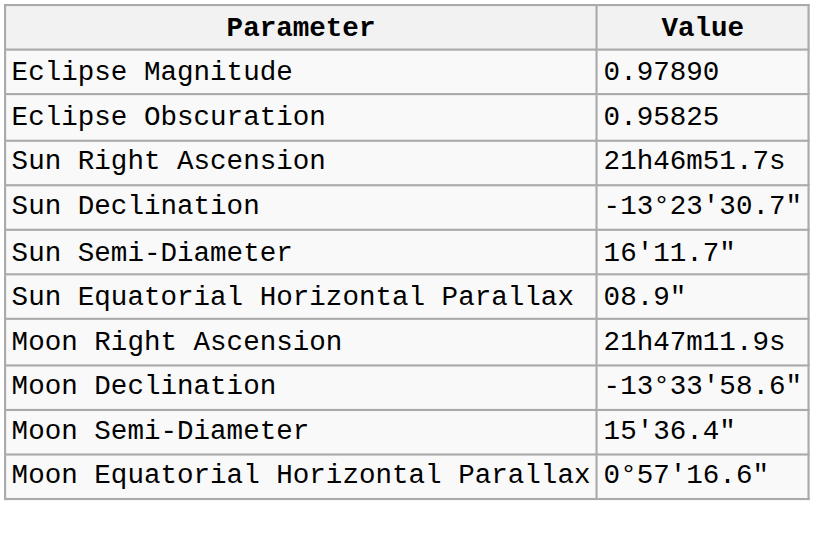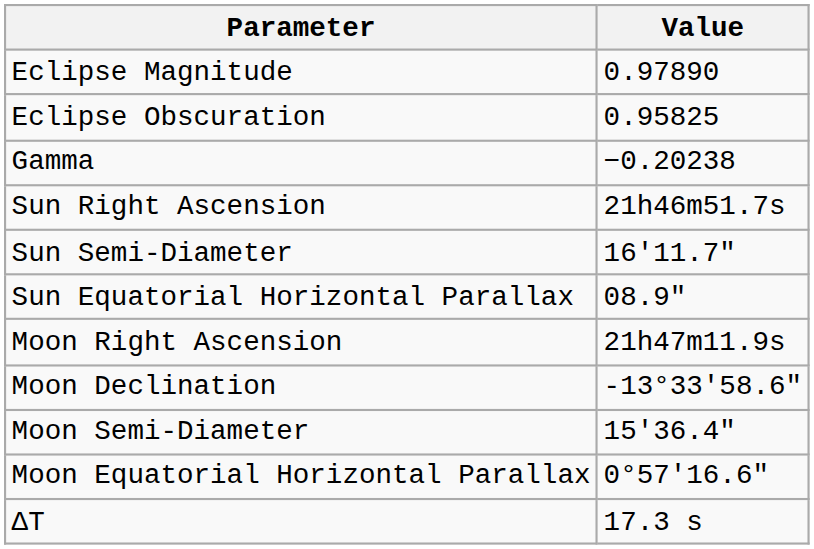+ row: (53, 162)
- row: (136, 207)
+ row: (28, 522)
